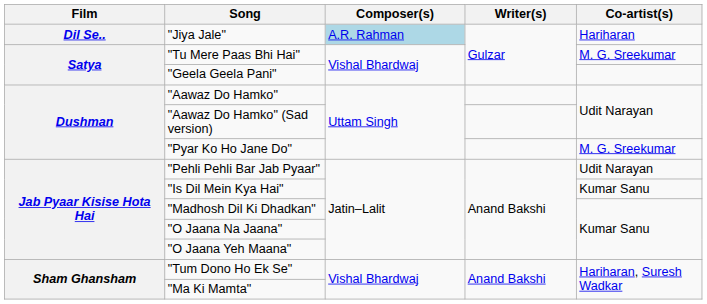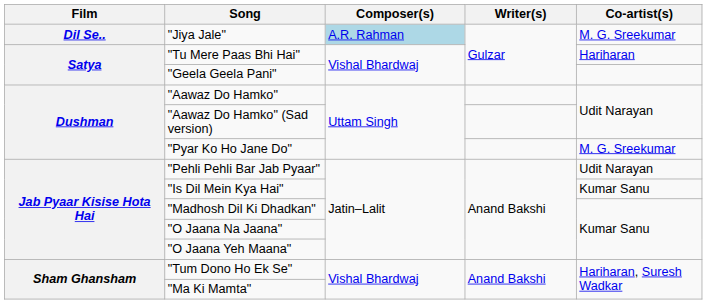(607, 34) Hariharan -> (627, 34) M. G. Sreekumar
(627, 54) M. G. Sreekumar -> (607, 54) Hariharan
